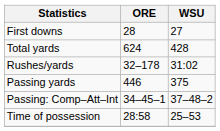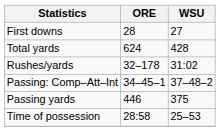rows swapped: (41, 83) <-> (62, 100)
